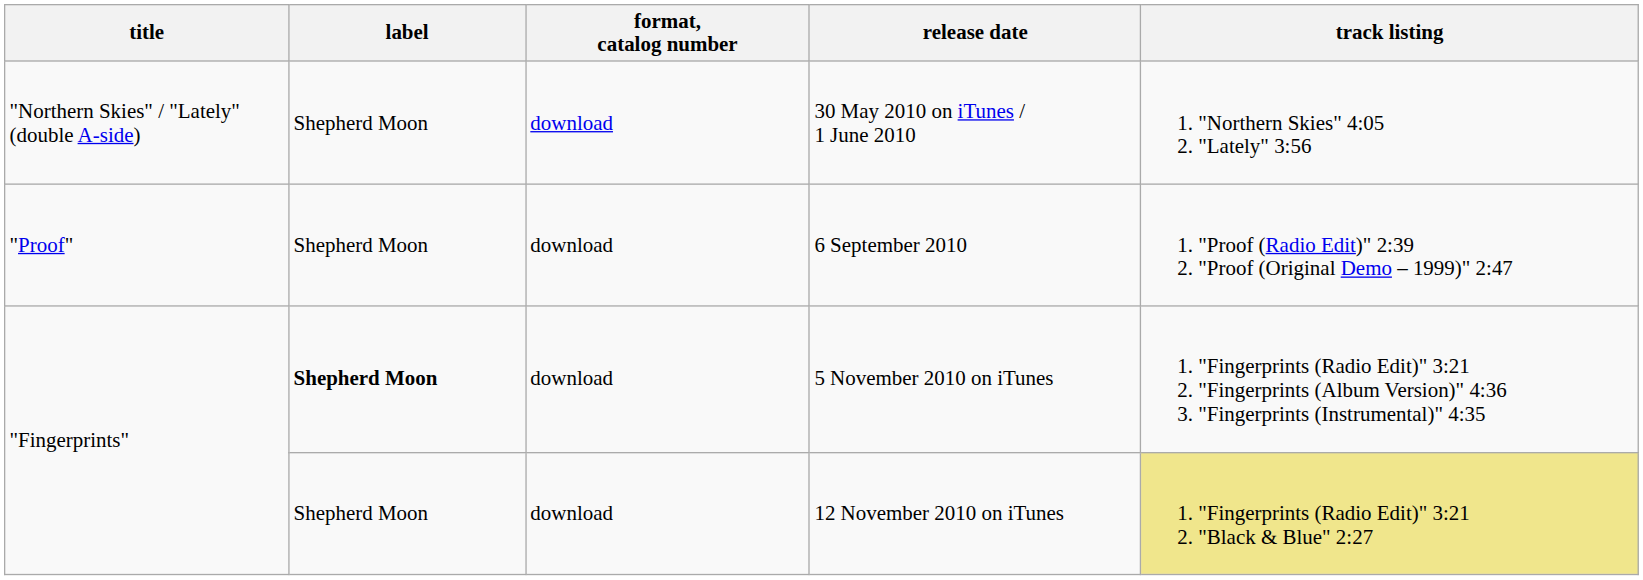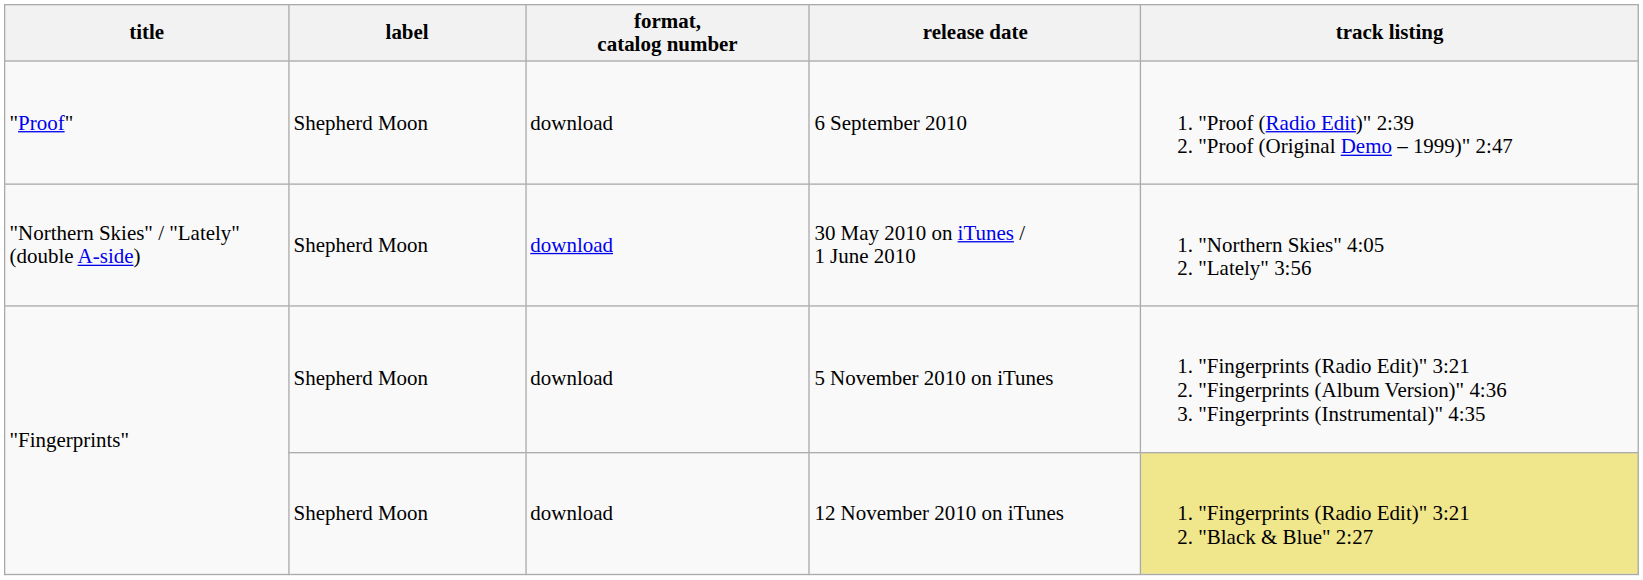rows swapped: (920, 122) <-> (891, 244)
(365, 378) bold -> (361, 378) normal
